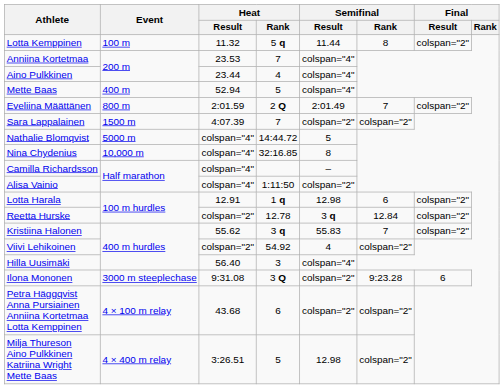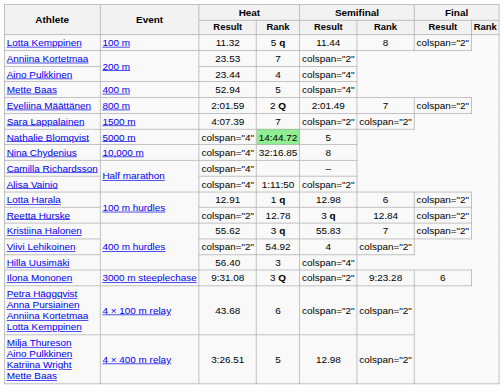(328, 59) colspan="4" -> (328, 59) colspan="2"
(278, 137) no background -> (278, 137) lightgreen background
